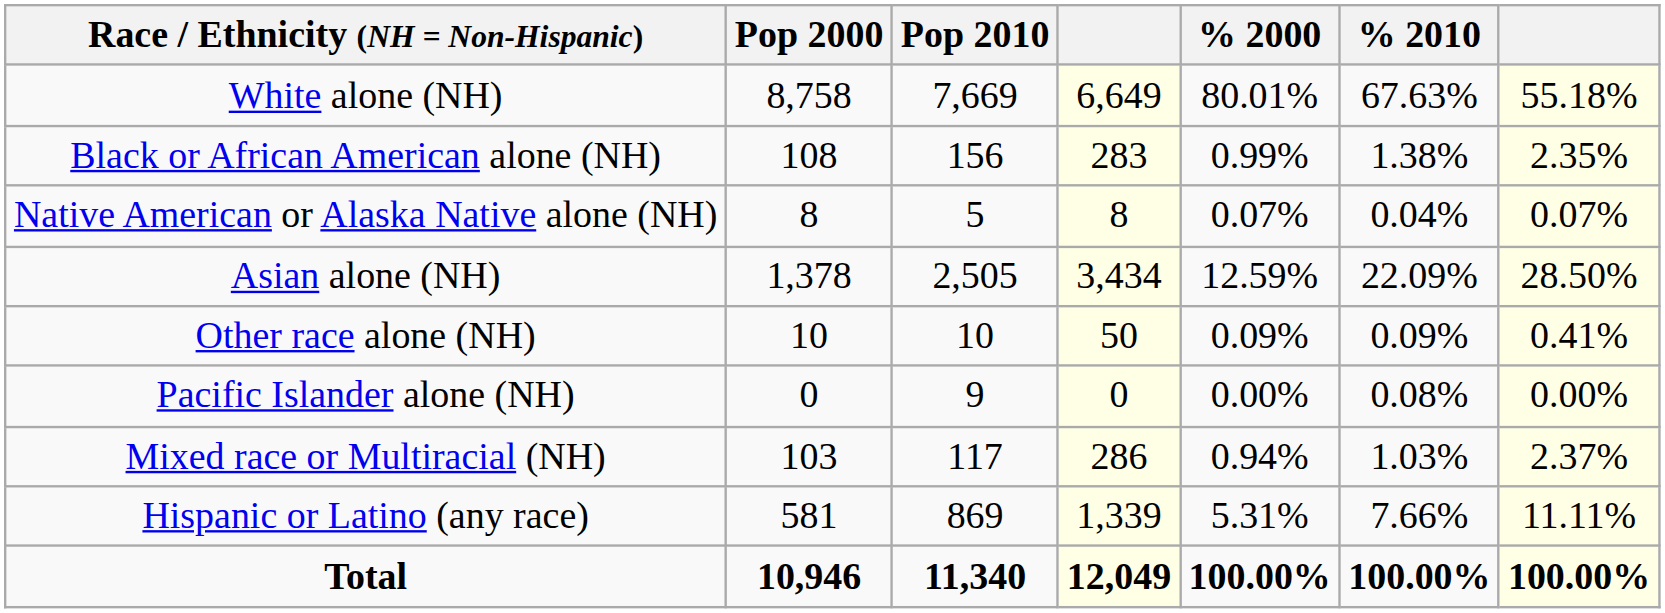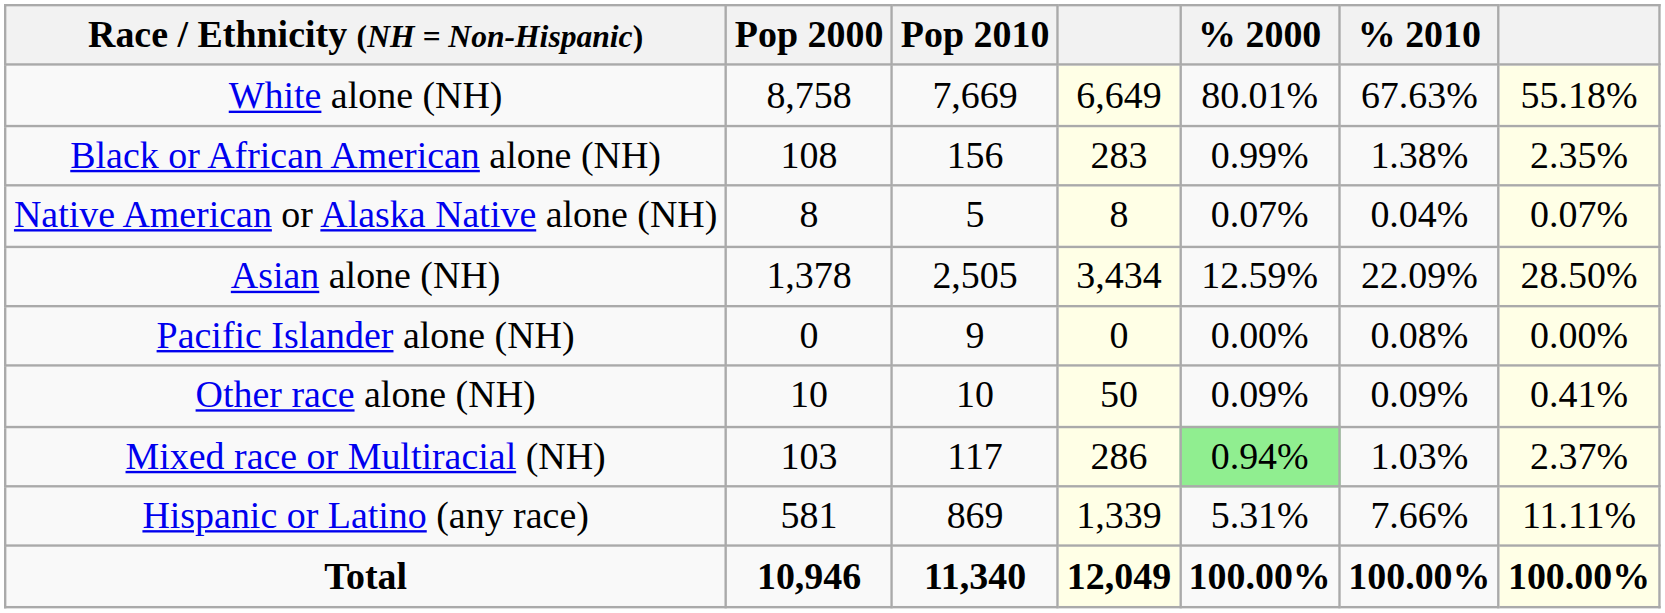rows swapped: (366, 395) <-> (366, 335)
(1260, 455) no background -> (1260, 455) lightgreen background
